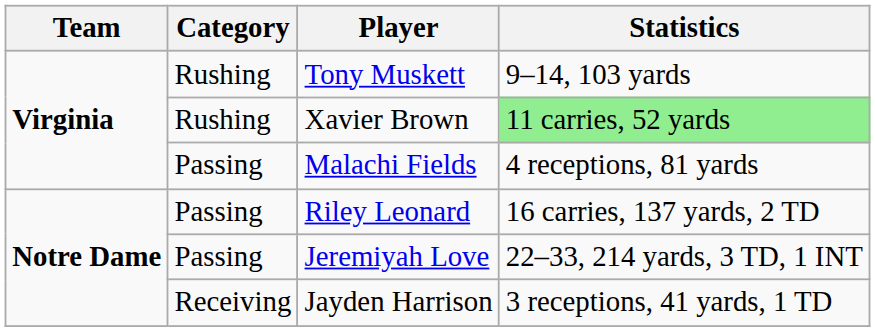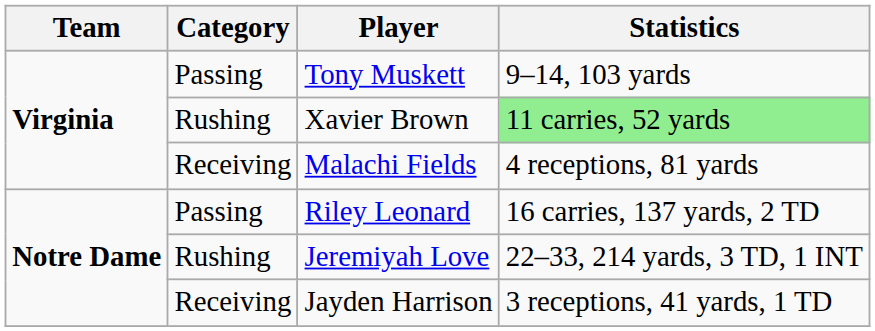(223, 73) Rushing -> (219, 73) Passing
(219, 165) Passing -> (233, 165) Receiving
(219, 256) Passing -> (223, 256) Rushing
